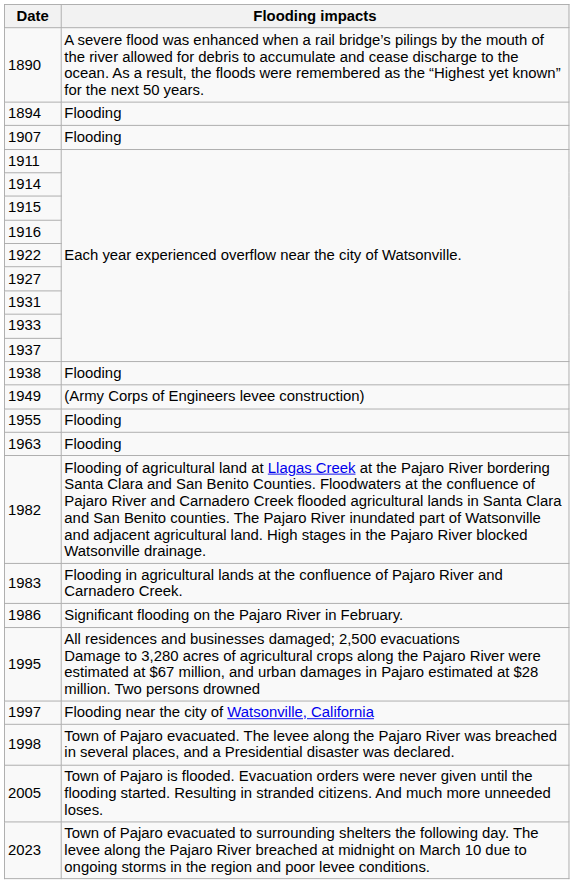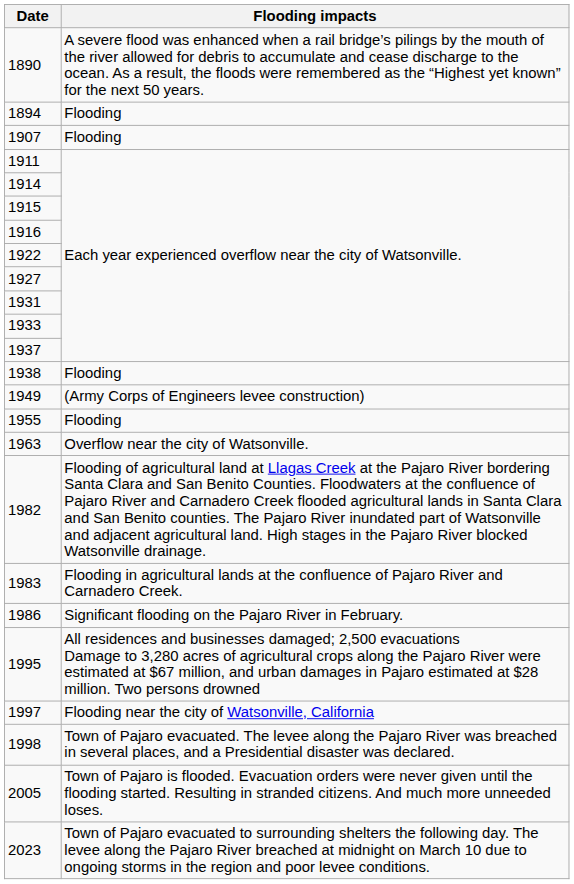(93, 444) Flooding -> (186, 444) Overflow near the city of Watsonville.
